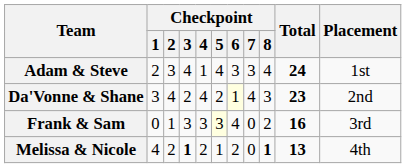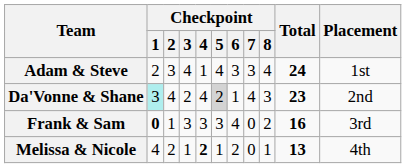(155, 96) no background -> (155, 96) paleturquoise background
(219, 96) no background -> (219, 96) lightgrey background
(235, 96) lightyellow background -> (235, 96) no background
(155, 123) normal -> (155, 123) bold
(219, 123) lightyellow background -> (219, 123) no background
(187, 149) bold -> (187, 149) normal
(203, 149) normal -> (203, 149) bold
(267, 149) bold -> (267, 149) normal
